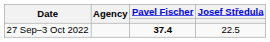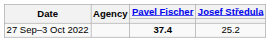(231, 30) 22.5 -> (231, 30) 25.2
